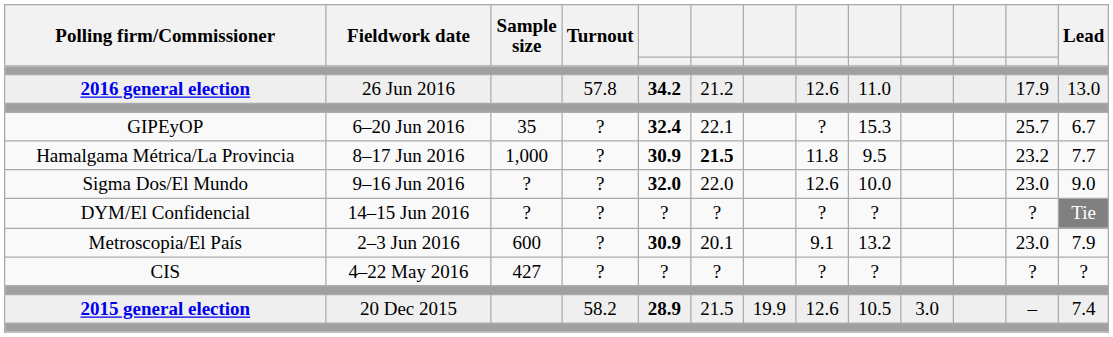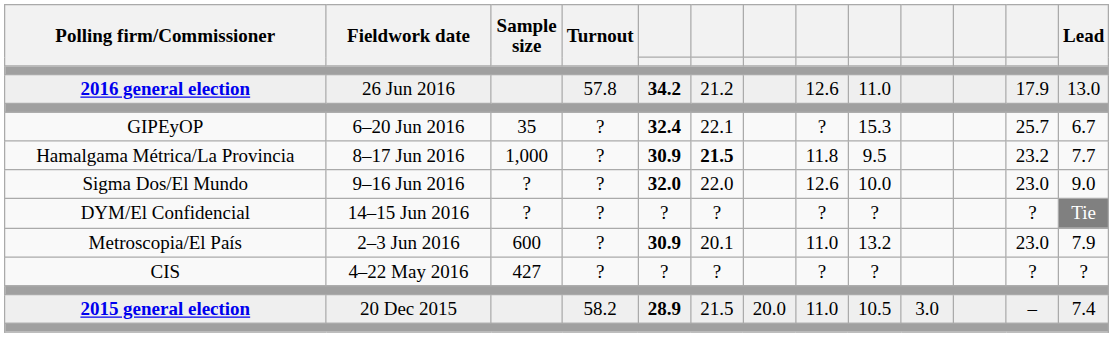(822, 242) 9.1 -> (822, 242) 11.0
(769, 308) 19.9 -> (769, 308) 20.0
(822, 308) 12.6 -> (822, 308) 11.0
